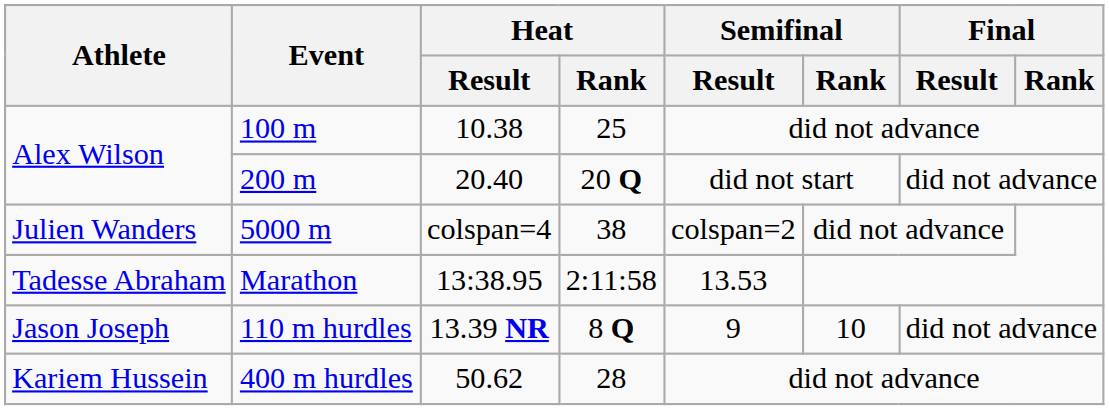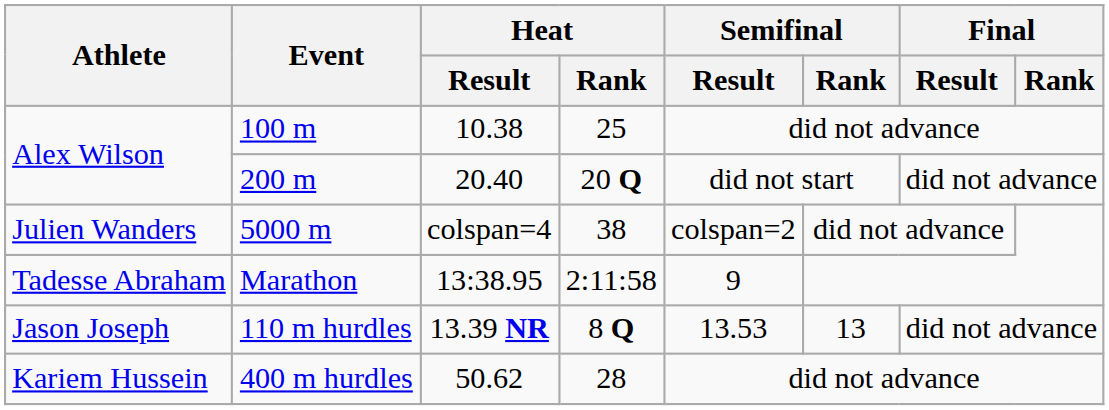(733, 279) 13.53 -> (733, 279) 9
(733, 329) 9 -> (733, 329) 13.53
(851, 329) 10 -> (851, 329) 13
